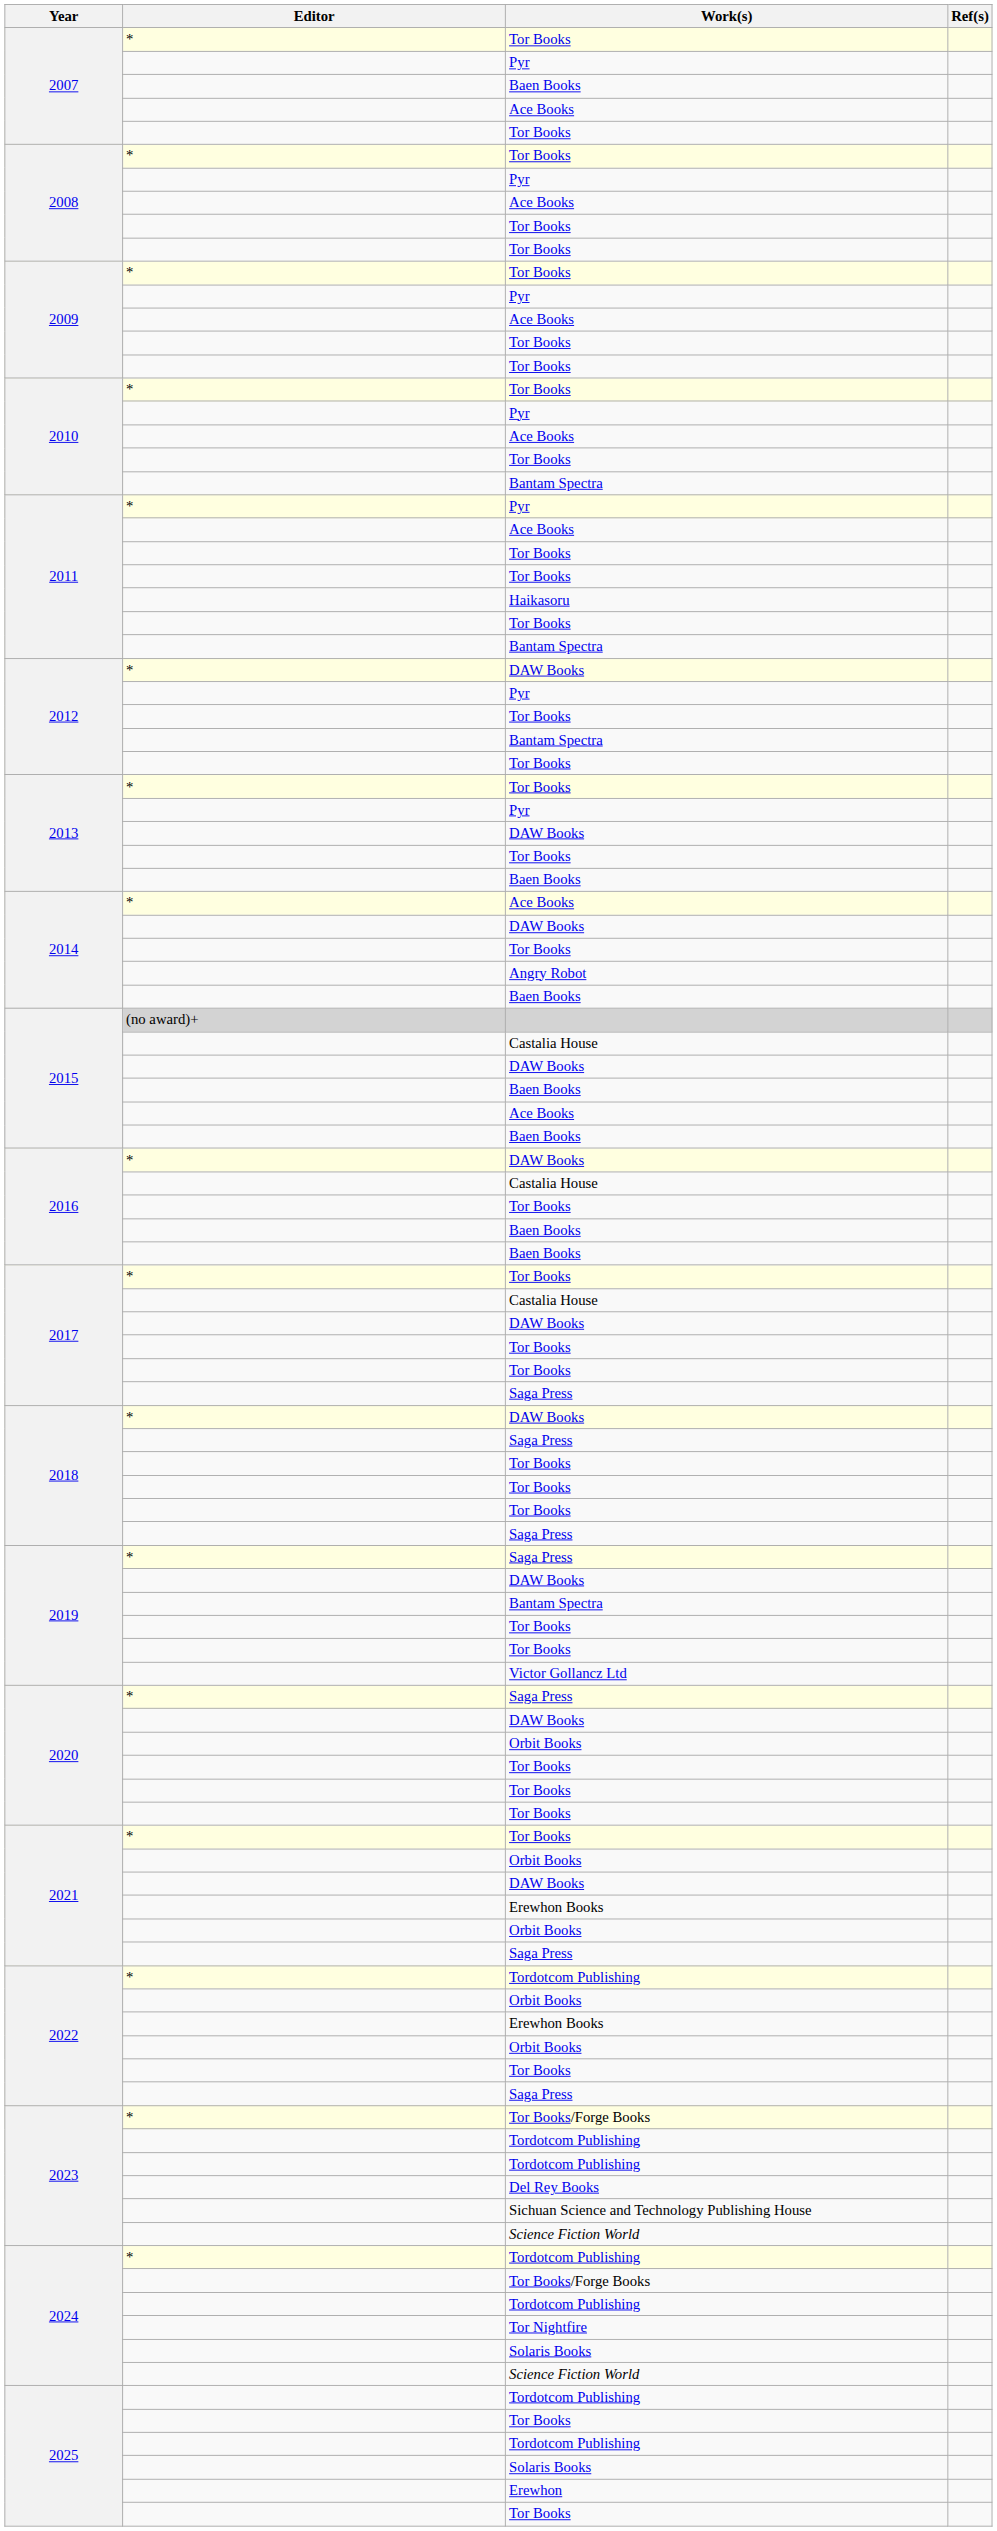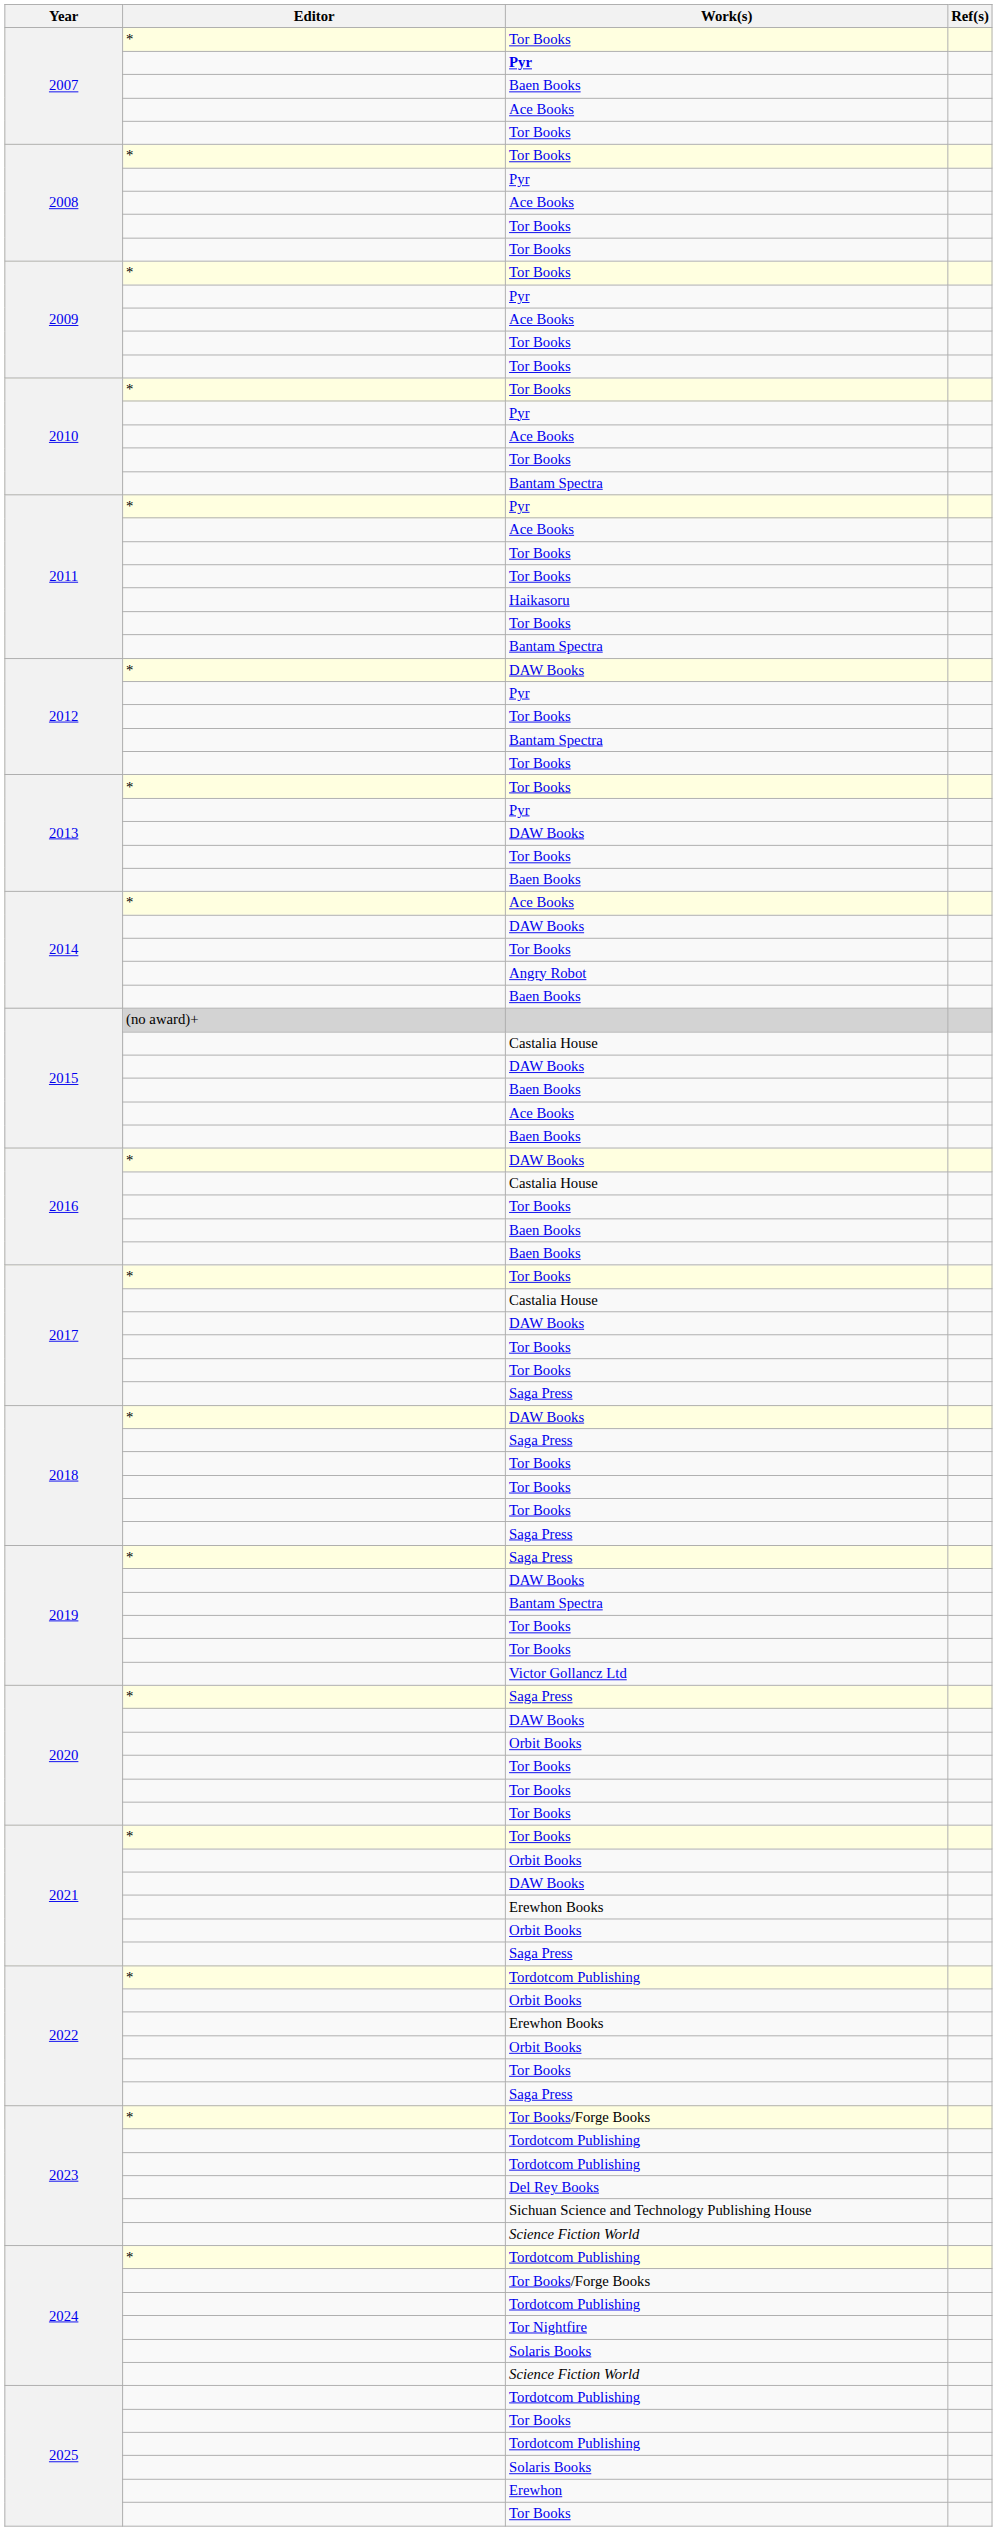(519, 62) normal -> (521, 62) bold
